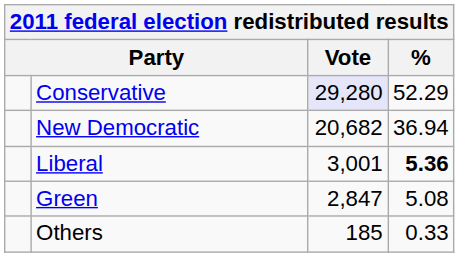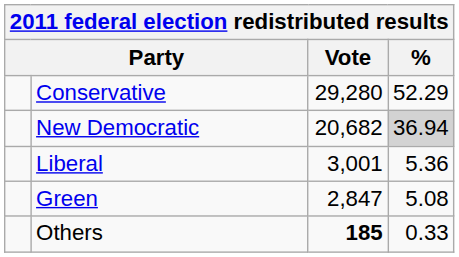(349, 92) lavender background -> (349, 92) no background
(421, 127) no background -> (421, 127) lightgrey background
(427, 163) bold -> (427, 163) normal
(364, 233) normal -> (364, 233) bold
